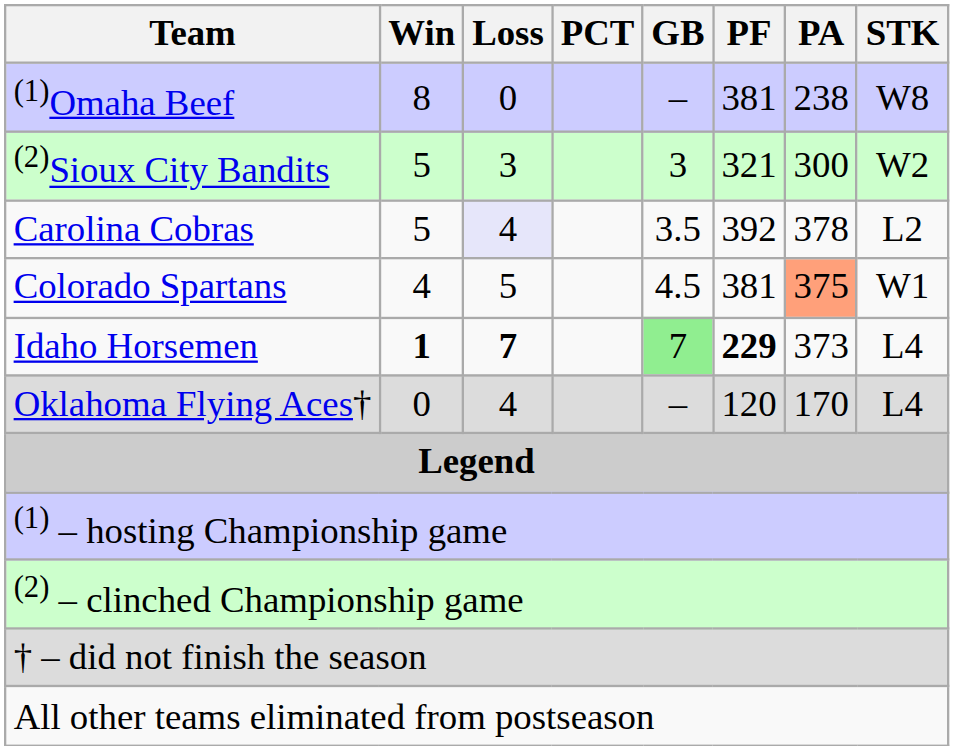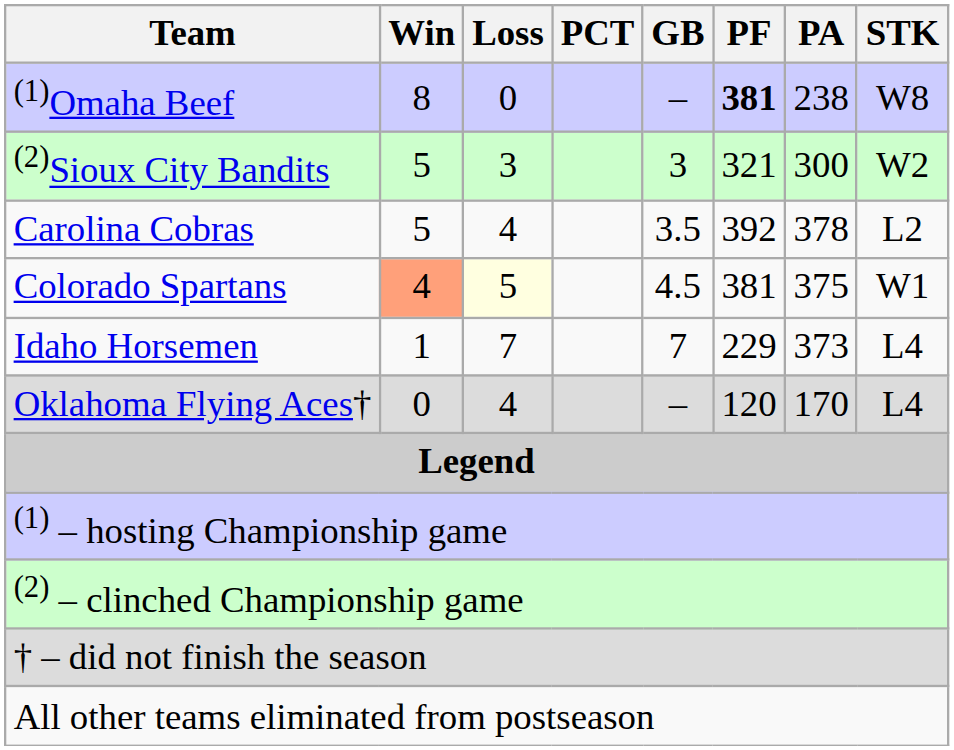(749, 97) normal -> (749, 97) bold
(508, 228) lavender background -> (508, 228) no background
(422, 287) no background -> (422, 287) lightsalmon background
(508, 287) no background -> (508, 287) lightyellow background
(821, 287) lightsalmon background -> (821, 287) no background
(422, 345) bold -> (422, 345) normal
(508, 345) bold -> (508, 345) normal
(678, 345) lightgreen background -> (678, 345) no background
(749, 345) bold -> (749, 345) normal
